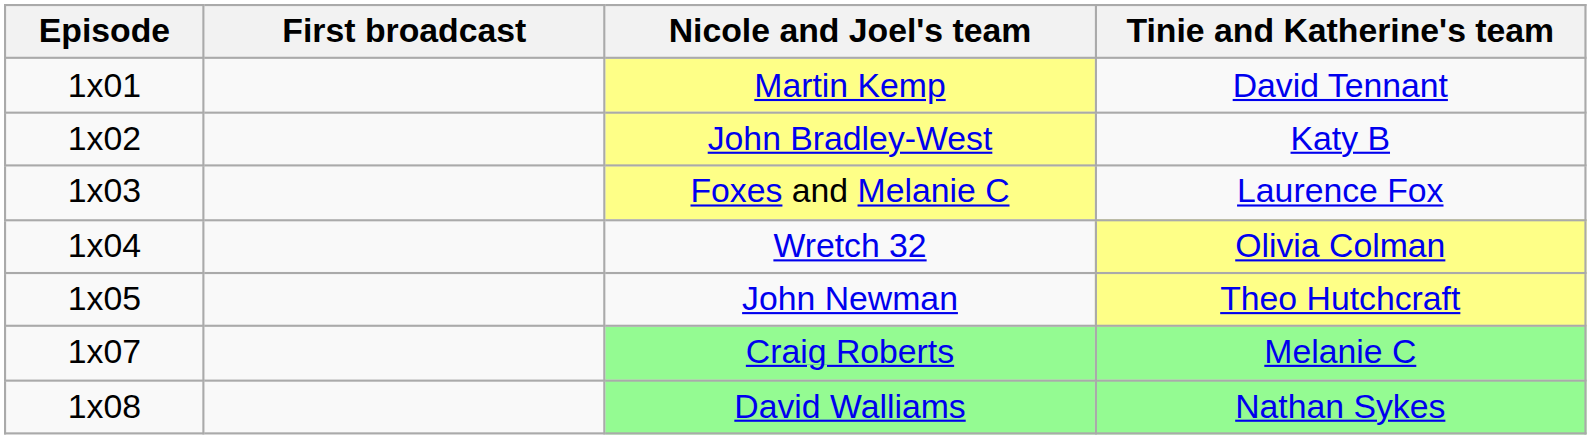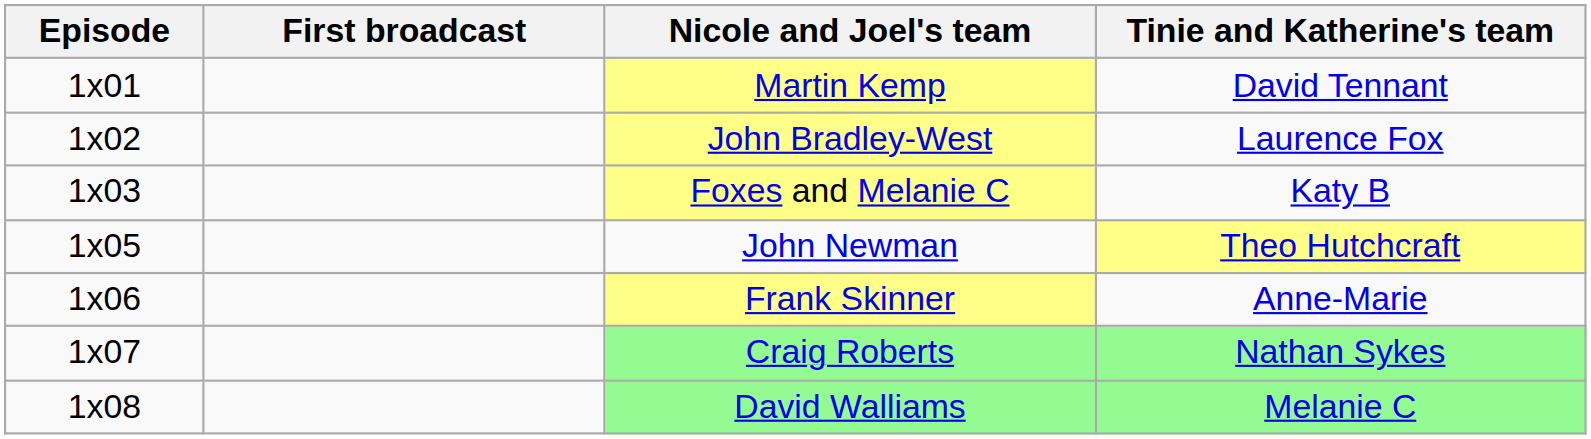(1340, 138) Katy B -> (1340, 138) Laurence Fox
(1340, 191) Laurence Fox -> (1340, 191) Katy B
- row: (850, 245)
+ row: (850, 298)
(1340, 352) Melanie C -> (1340, 352) Nathan Sykes
(1340, 406) Nathan Sykes -> (1340, 406) Melanie C
